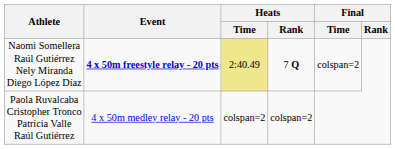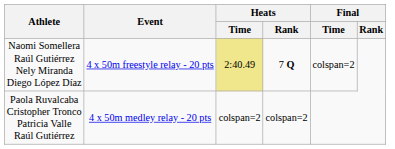(153, 65) bold -> (150, 65) normal
